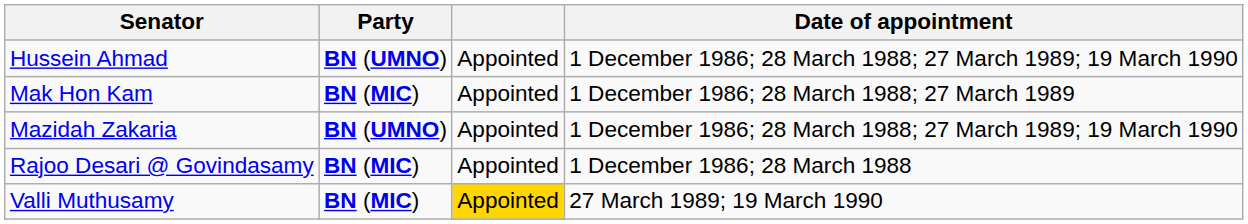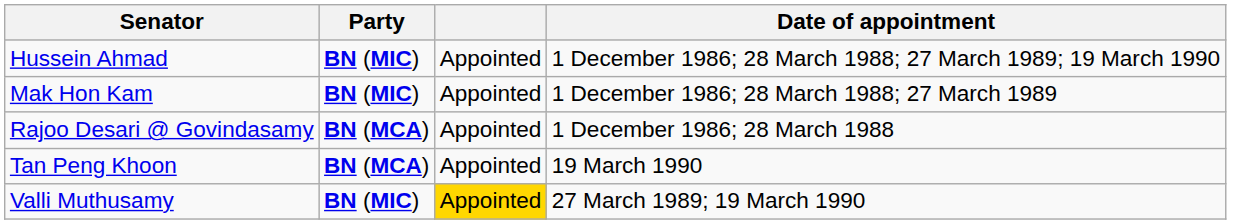(385, 58) BN (UMNO) -> (372, 58) BN (MIC)
- row: (93, 129)
(372, 165) BN (MIC) -> (377, 129) BN (MCA)
+ row: (93, 165)
